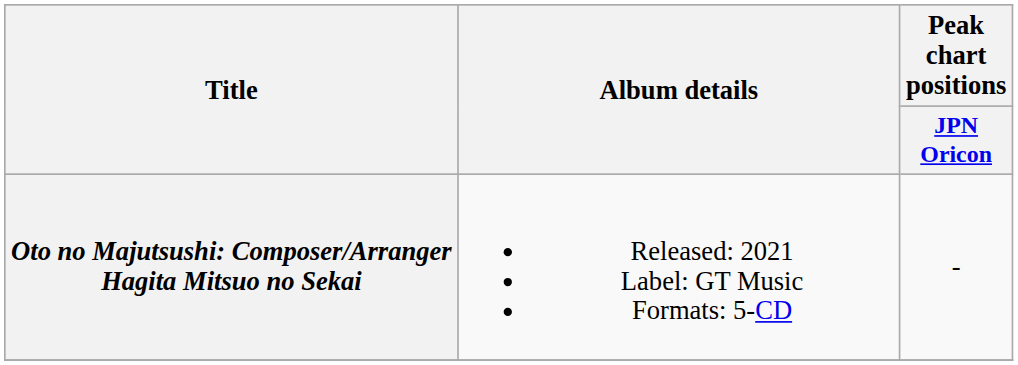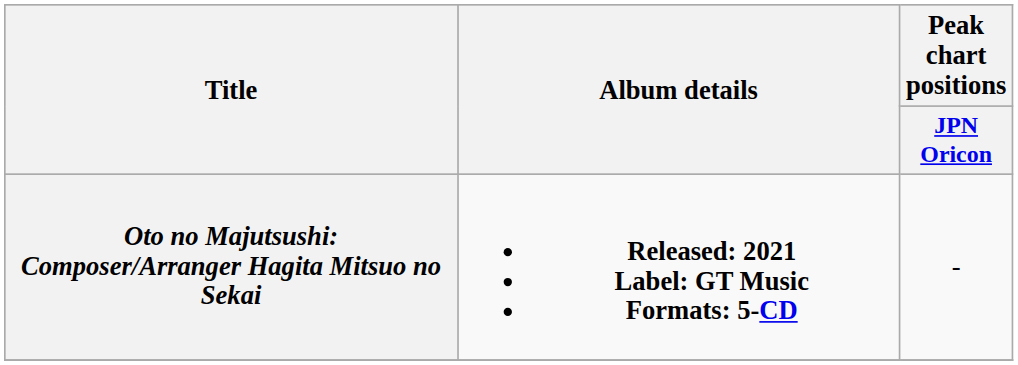(679, 282) normal -> (679, 282) bold
